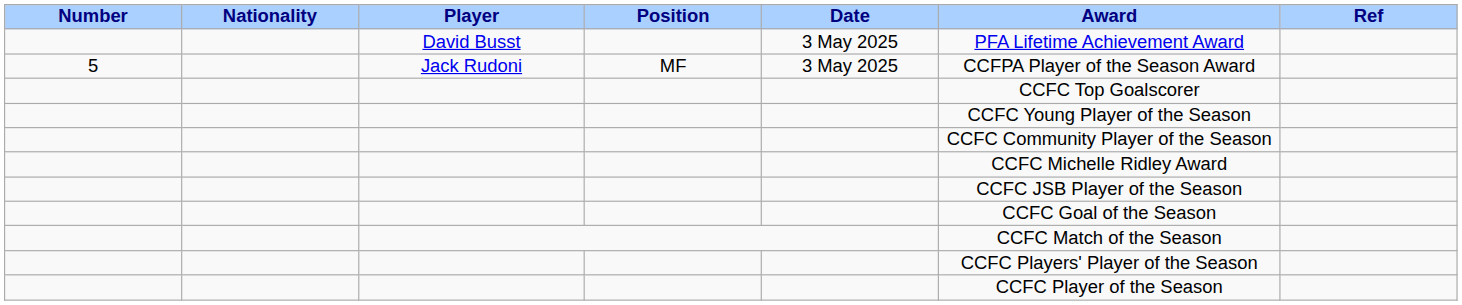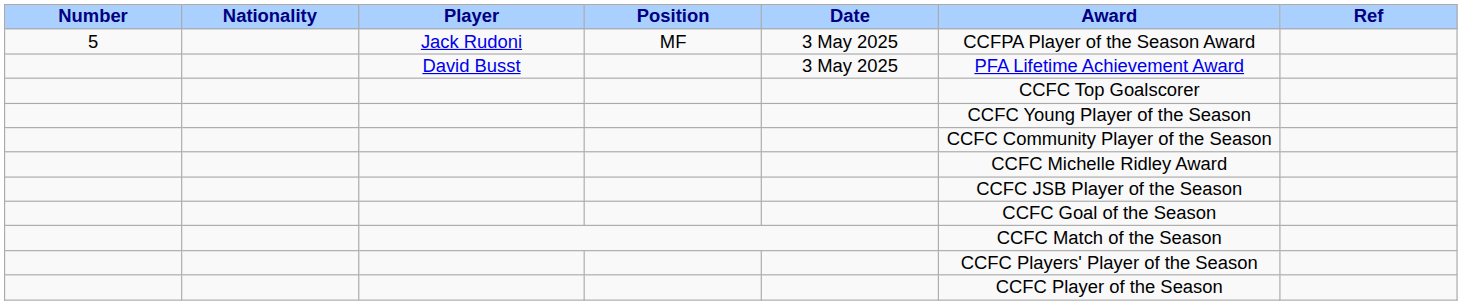rows swapped: (93, 65) <-> (93, 41)
